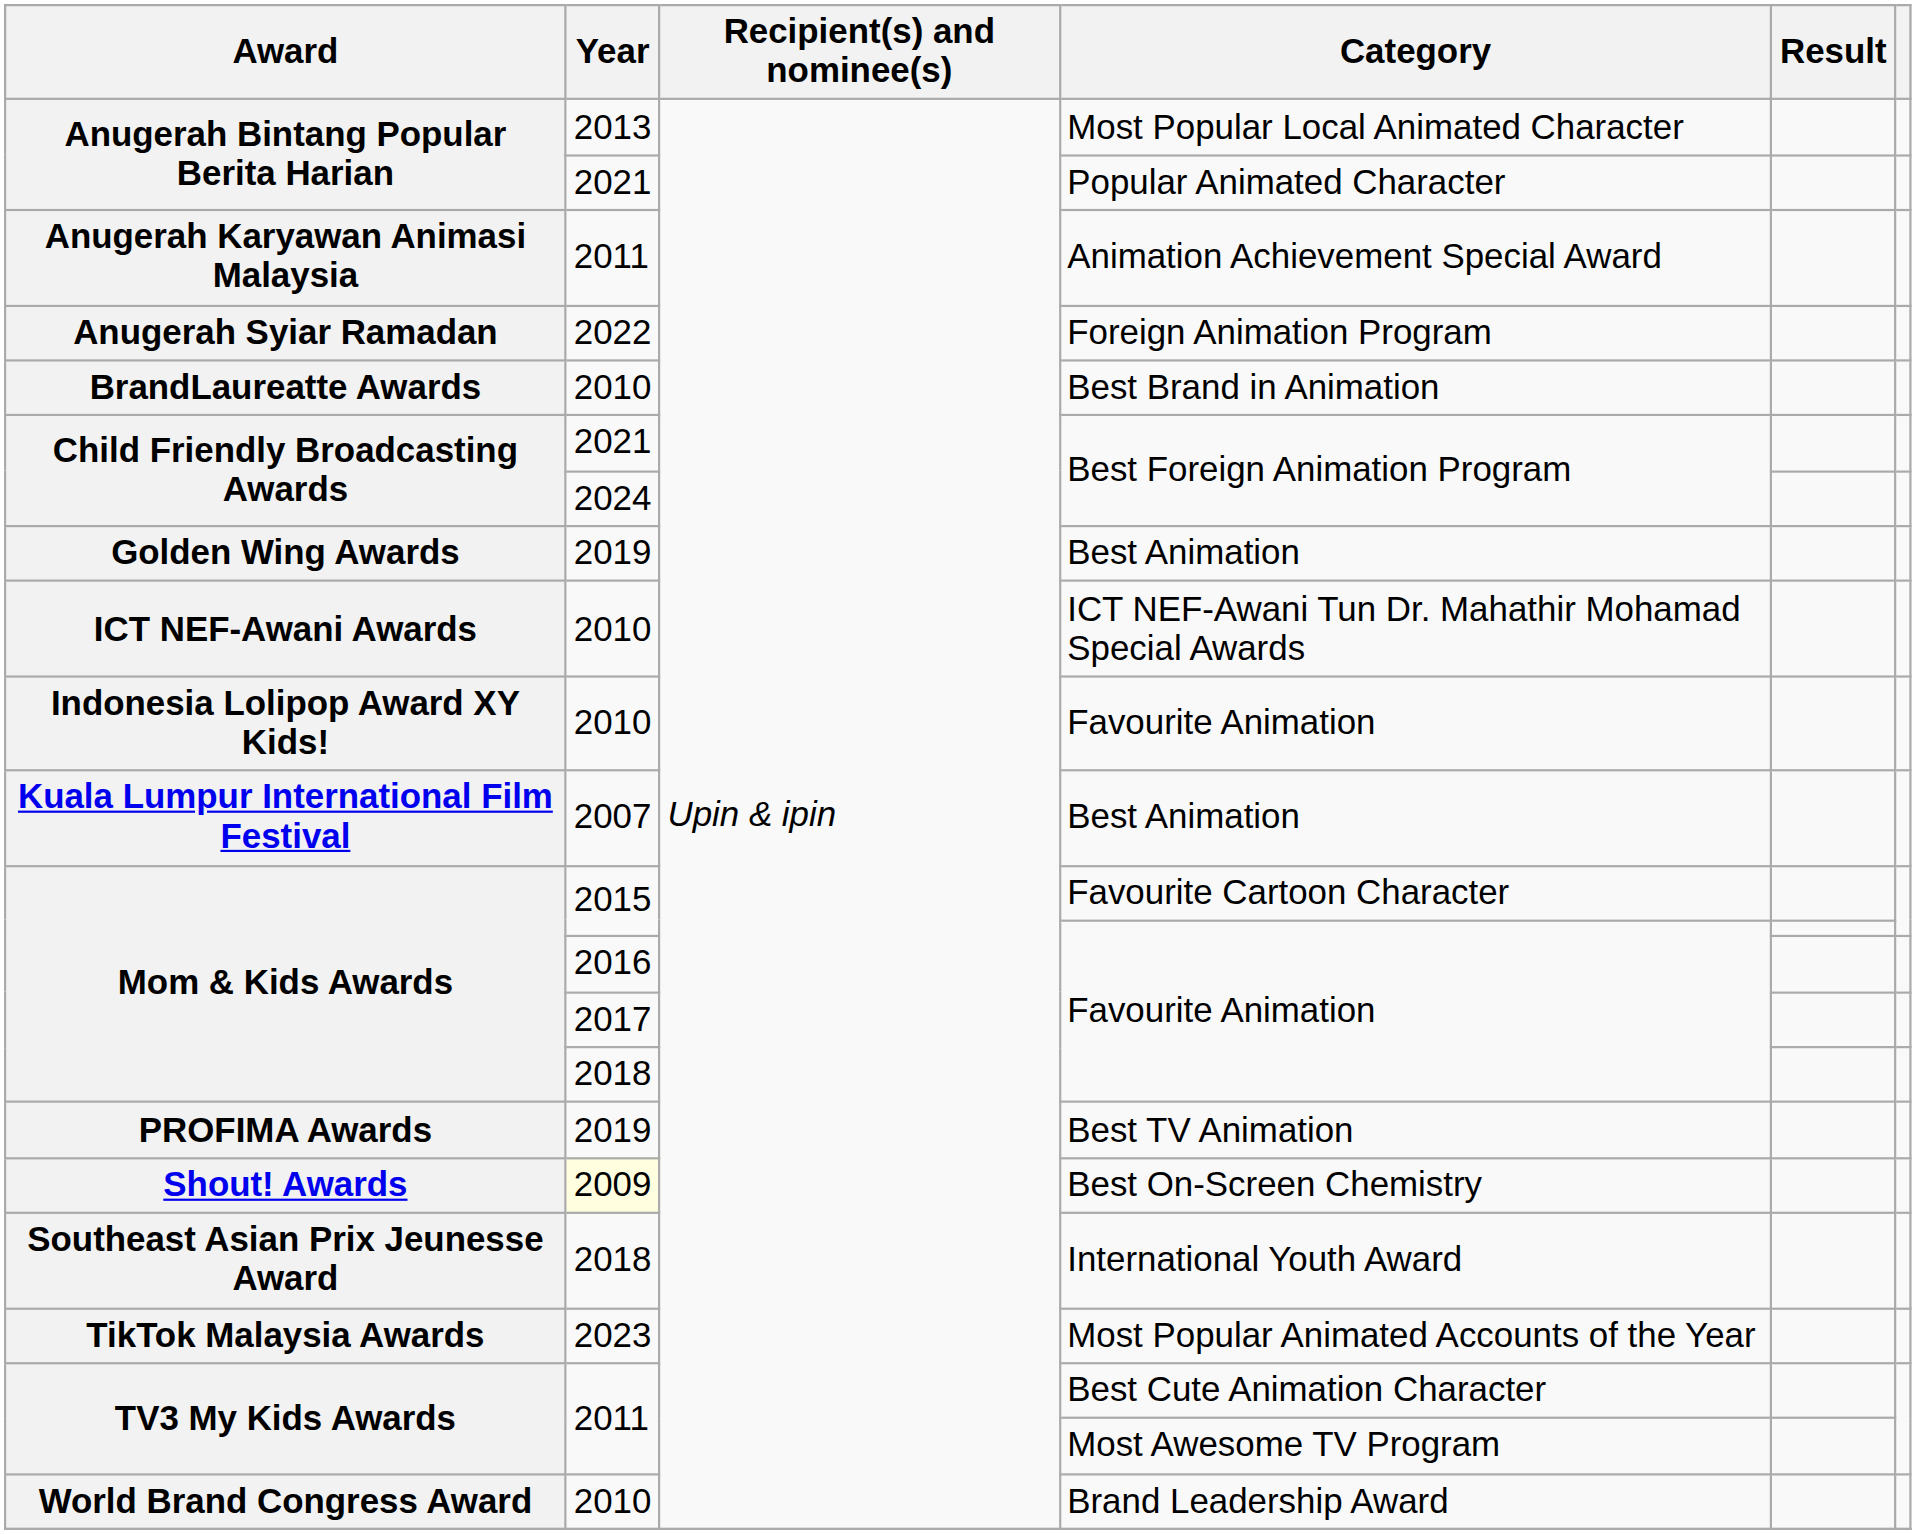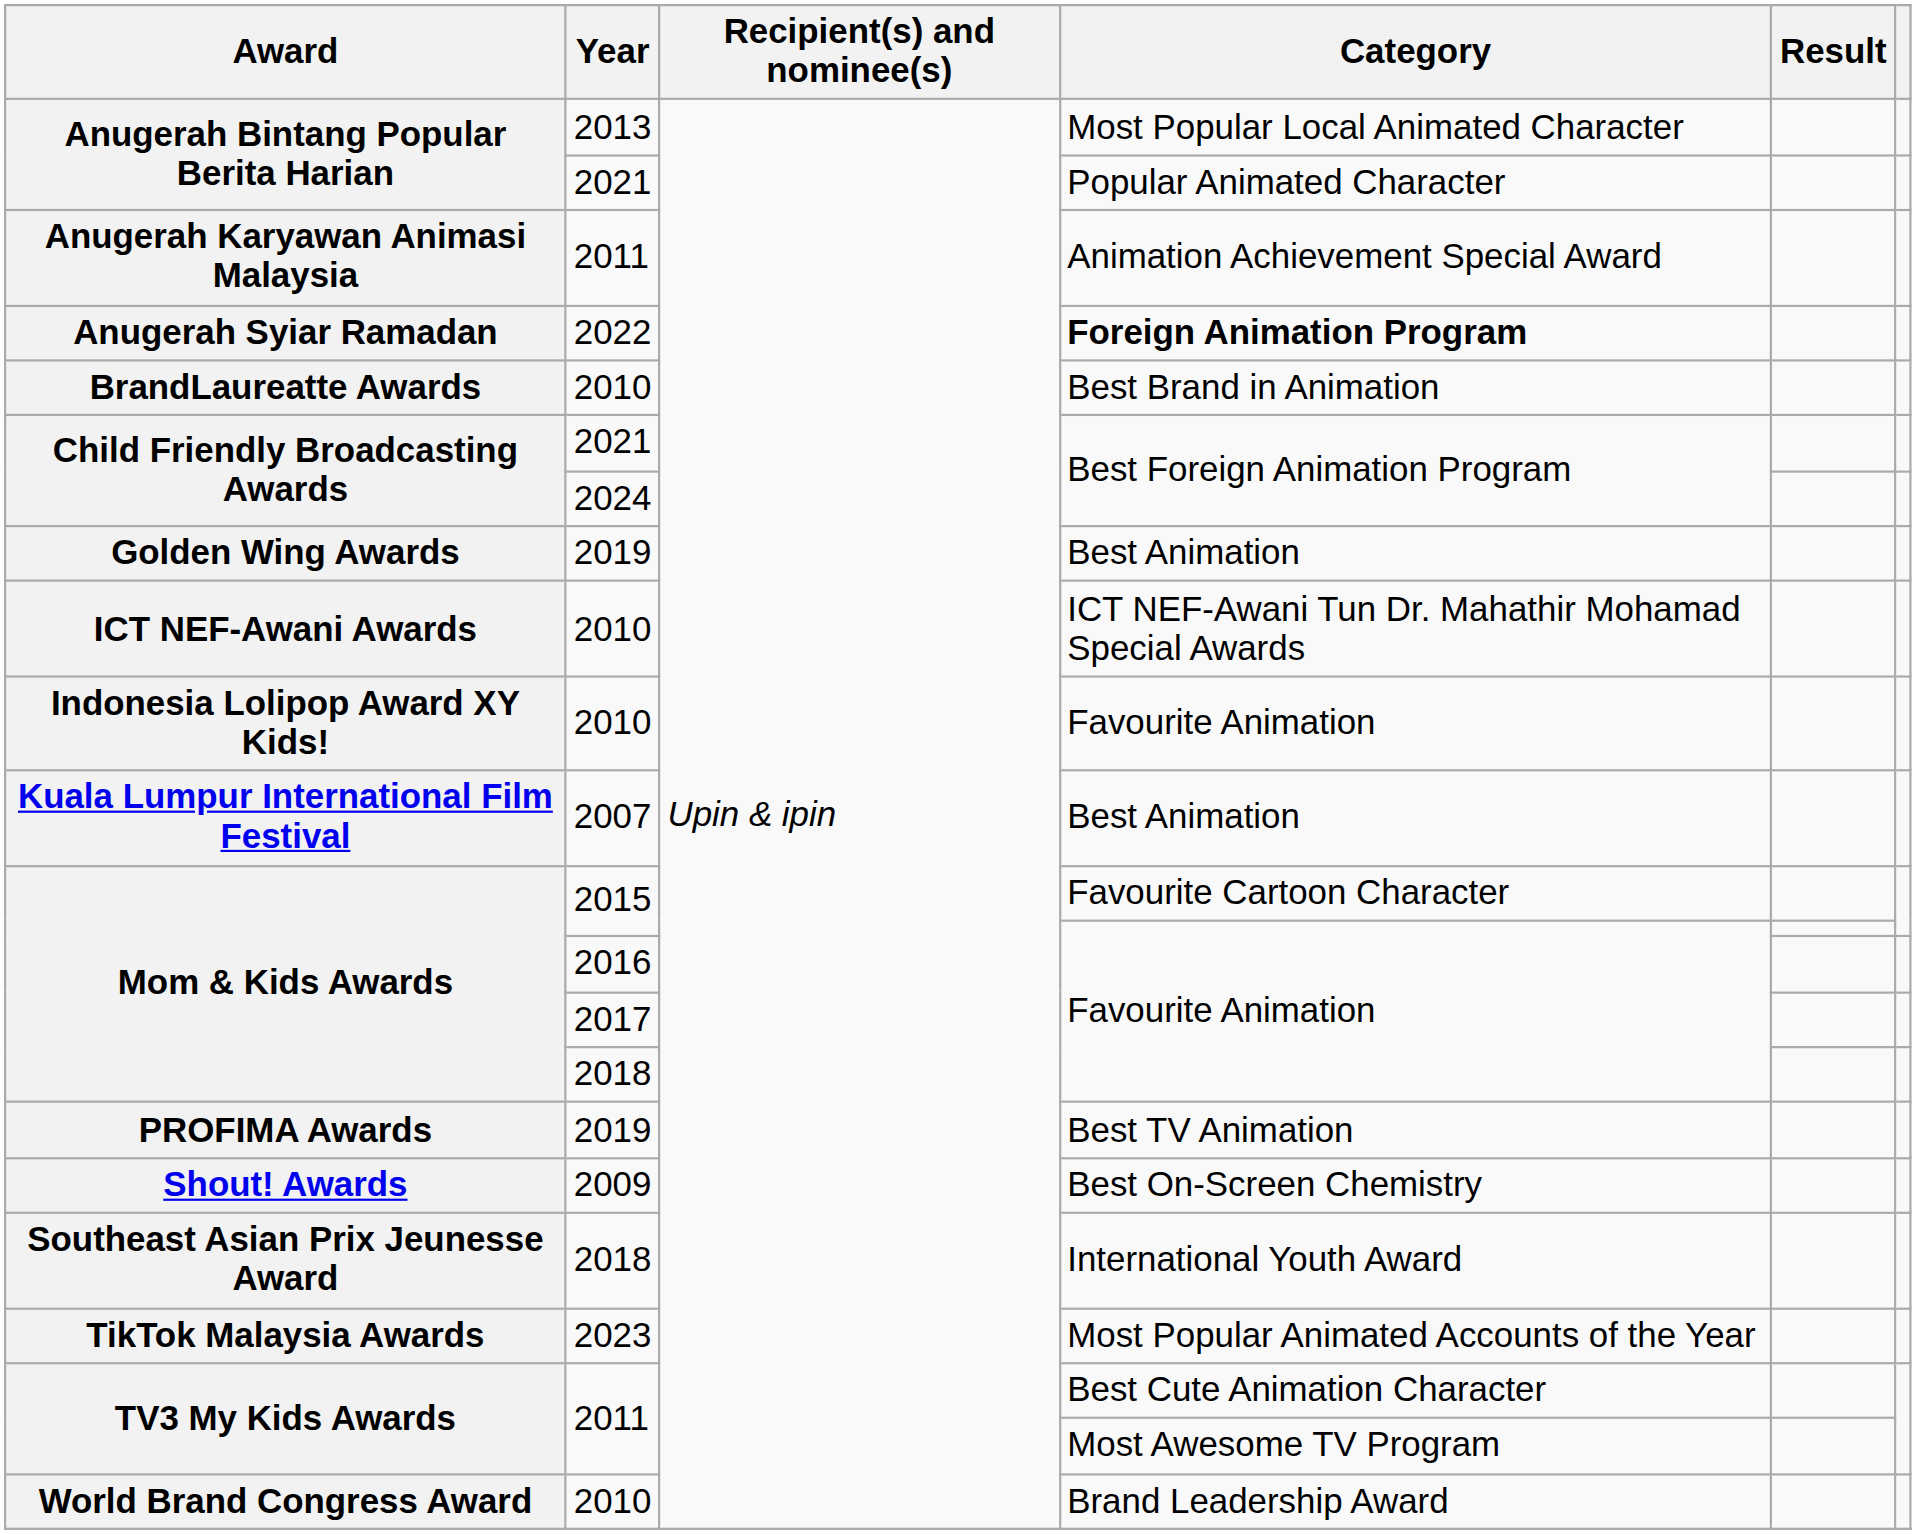(1280, 331) normal -> (1297, 331) bold
(613, 1184) lightyellow background -> (613, 1184) no background
